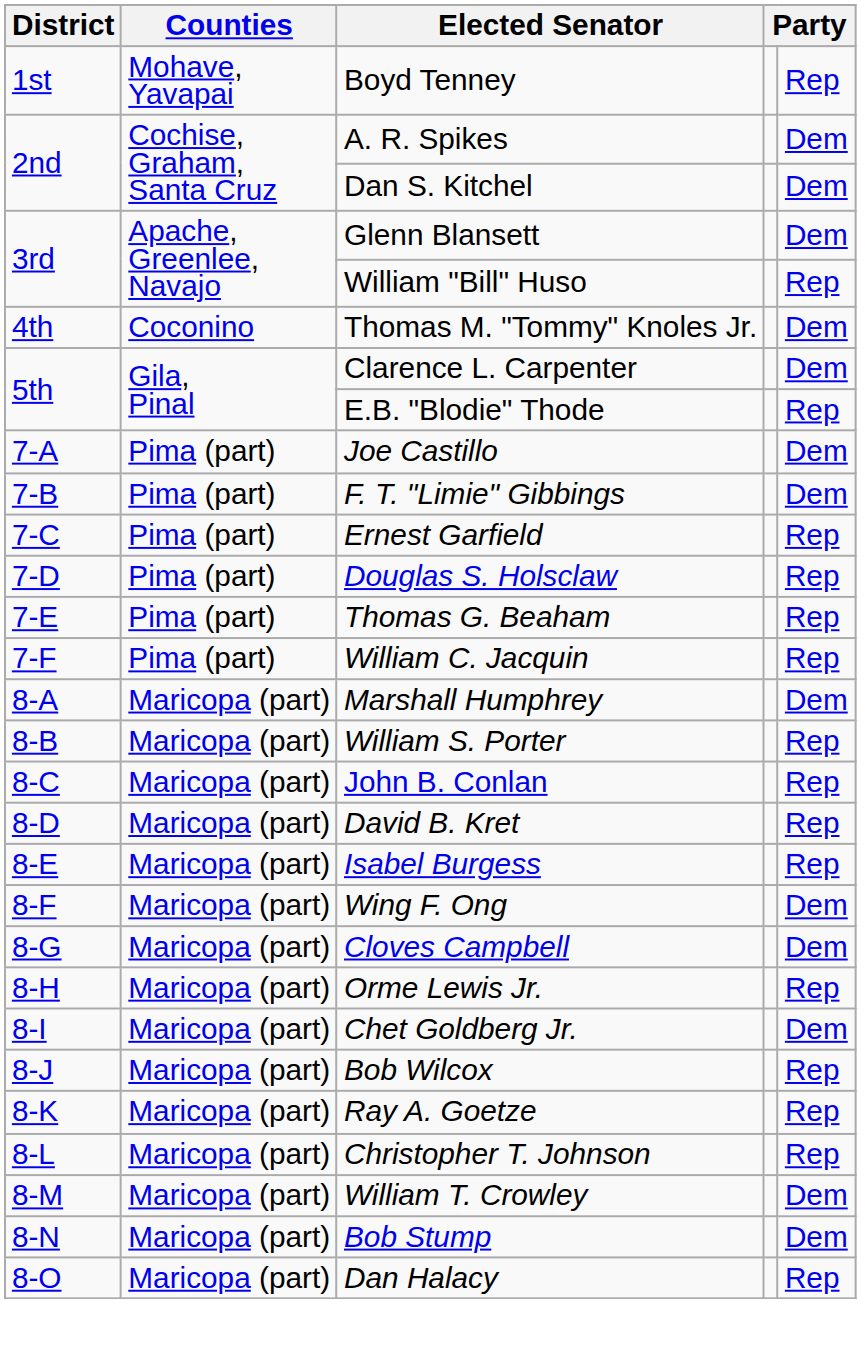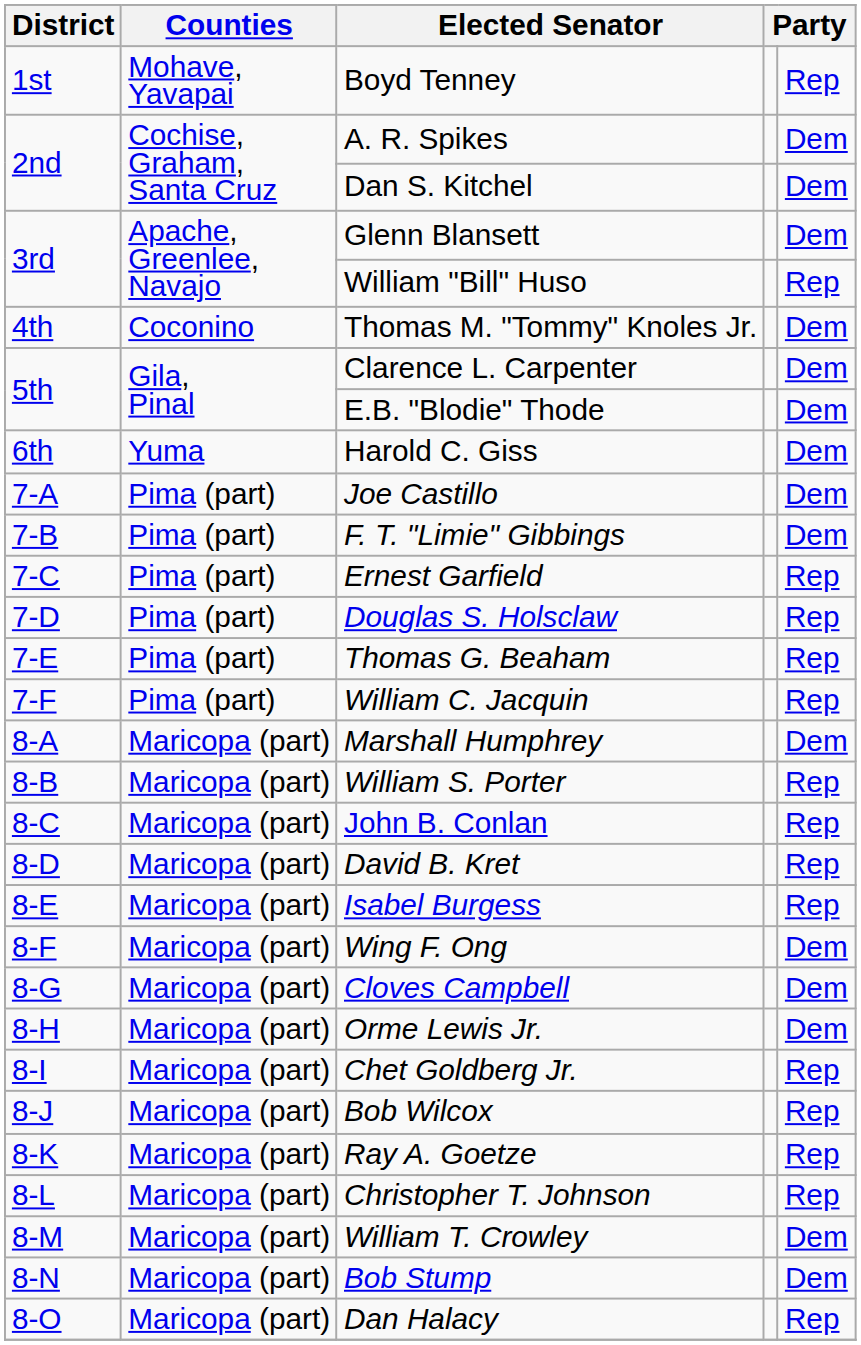(812, 410) Rep -> (816, 410) Dem
+ row: (441, 451)
(812, 988) Rep -> (816, 1029) Dem
(816, 1029) Dem -> (812, 1070) Rep
